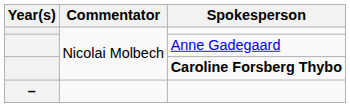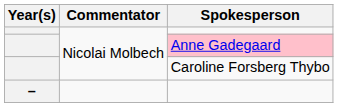(226, 45) no background -> (226, 45) pink background
(256, 68) bold -> (250, 68) normal
